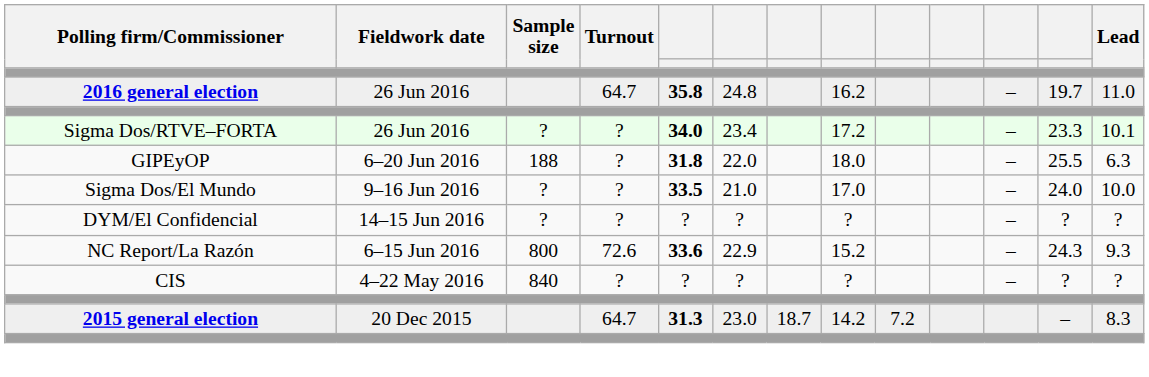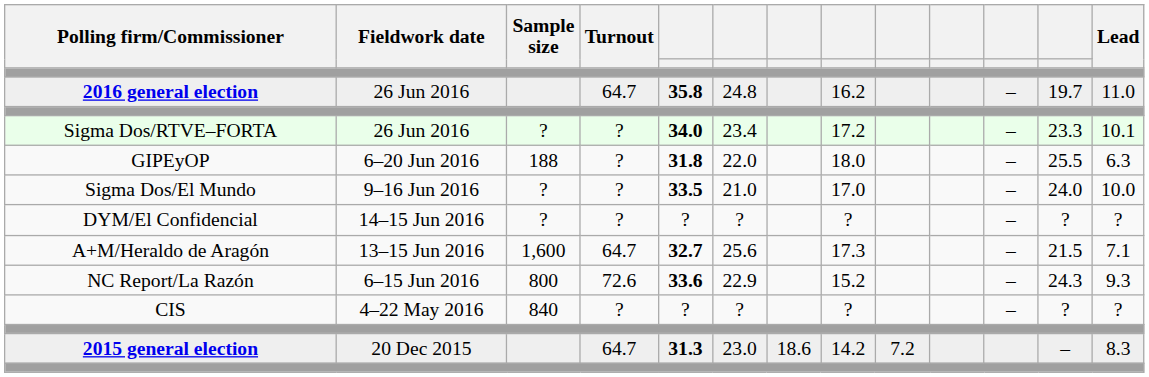+ row: (170, 249)
(794, 318) 18.7 -> (794, 348) 18.6
